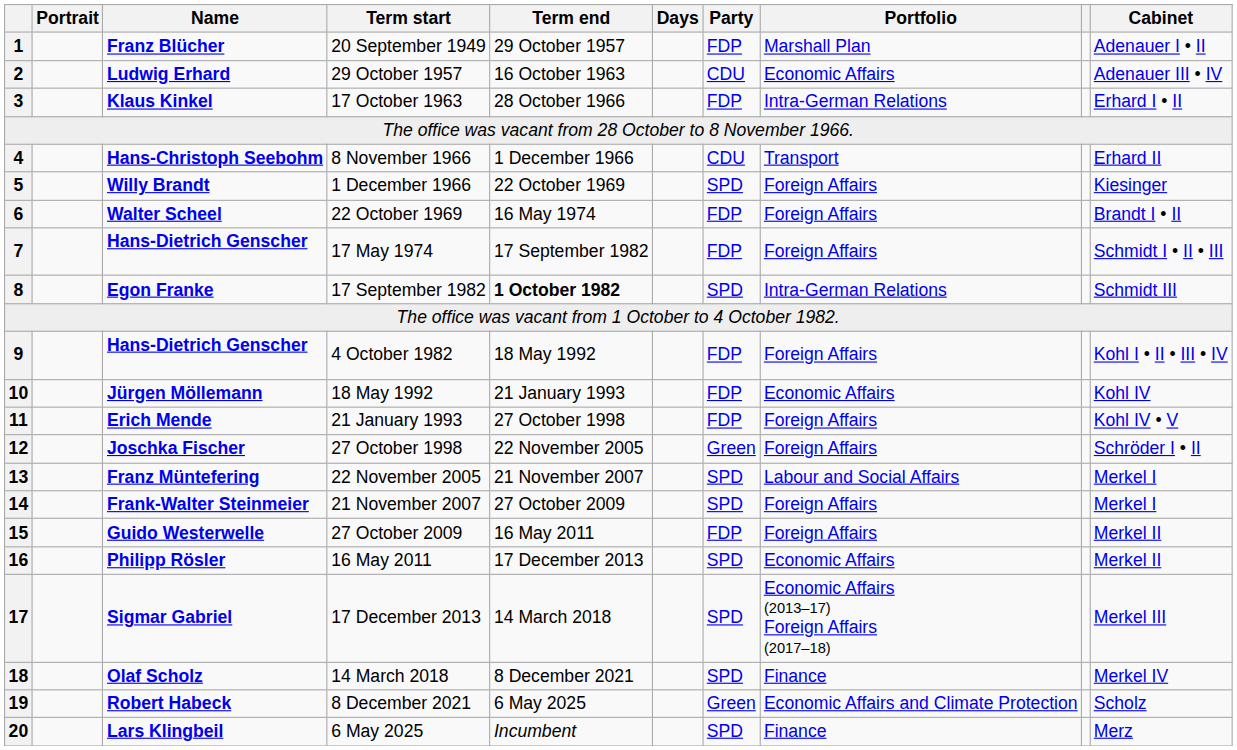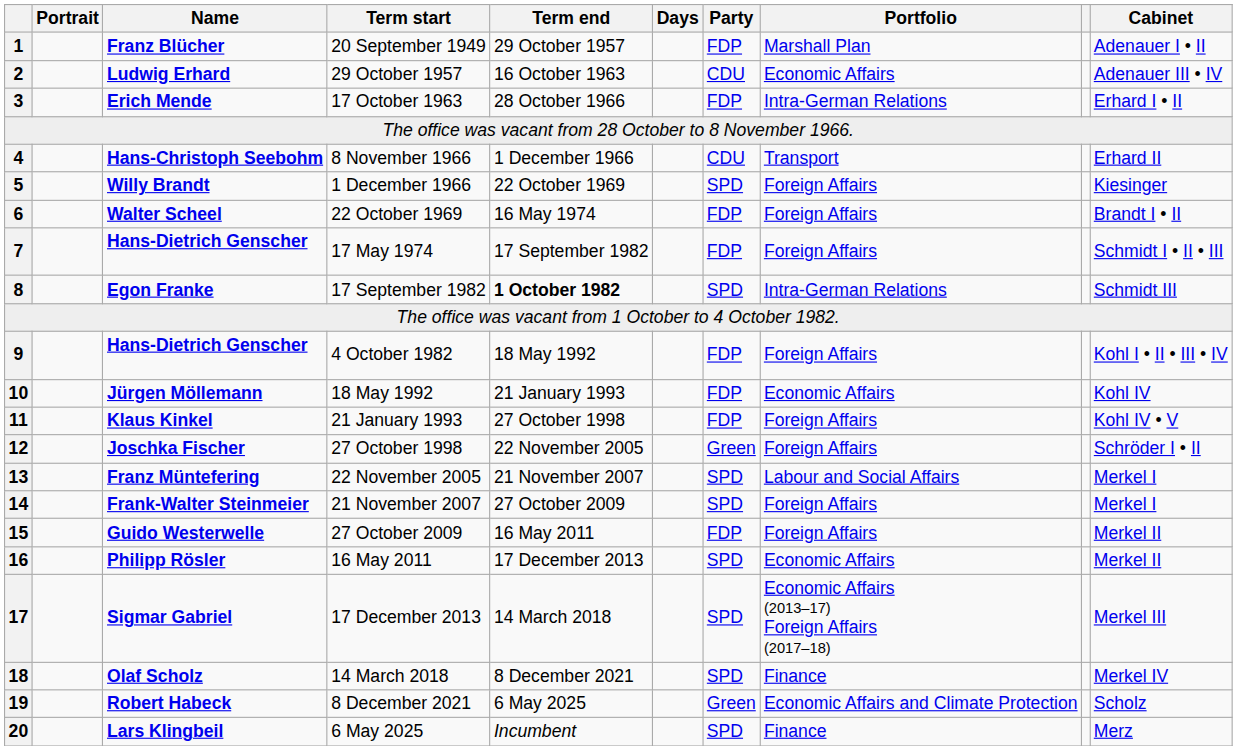(160, 102) Klaus Kinkel -> (159, 102) Erich Mende
(159, 420) Erich Mende -> (160, 420) Klaus Kinkel
